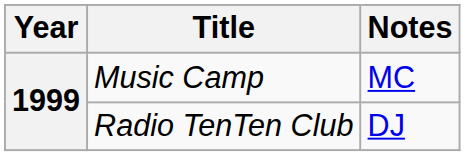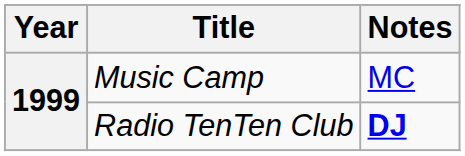(386, 125) normal -> (387, 125) bold
